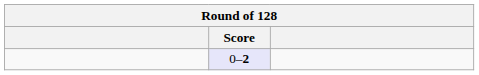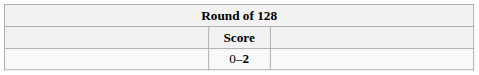(239, 59) lavender background -> (239, 59) no background
